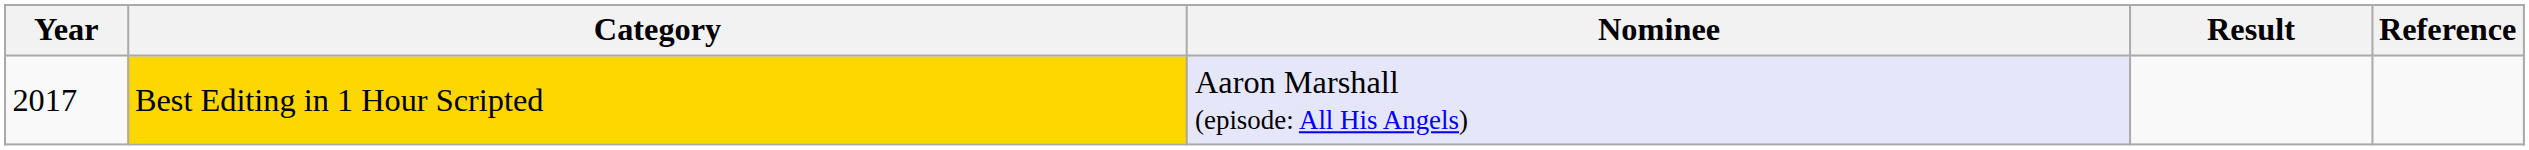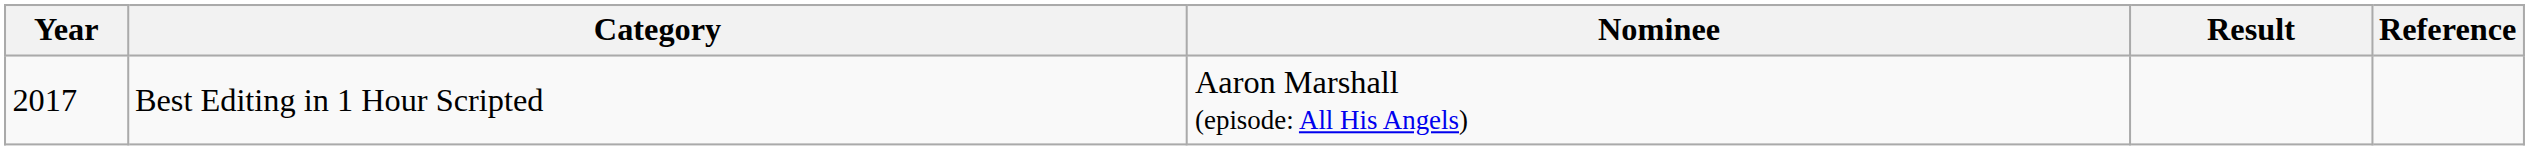(339, 99) gold background -> (339, 99) no background
(1332, 99) lavender background -> (1332, 99) no background
